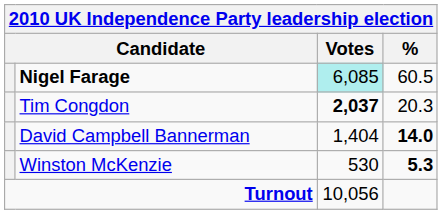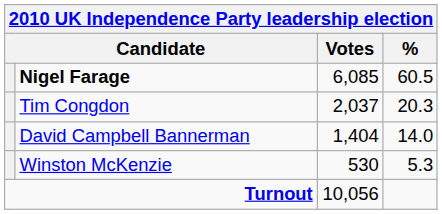(356, 77) paleturquoise background -> (356, 77) no background
(356, 106) bold -> (356, 106) normal
(415, 135) bold -> (415, 135) normal
(420, 164) bold -> (420, 164) normal
